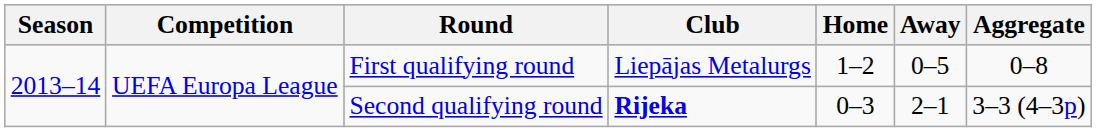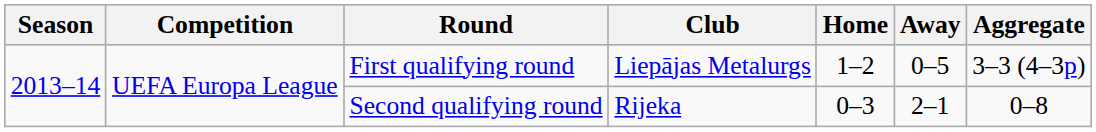(1029, 65) 0–8 -> (1029, 65) 3–3 (4–3p)
(651, 106) bold -> (648, 106) normal
(1029, 106) 3–3 (4–3p) -> (1029, 106) 0–8
